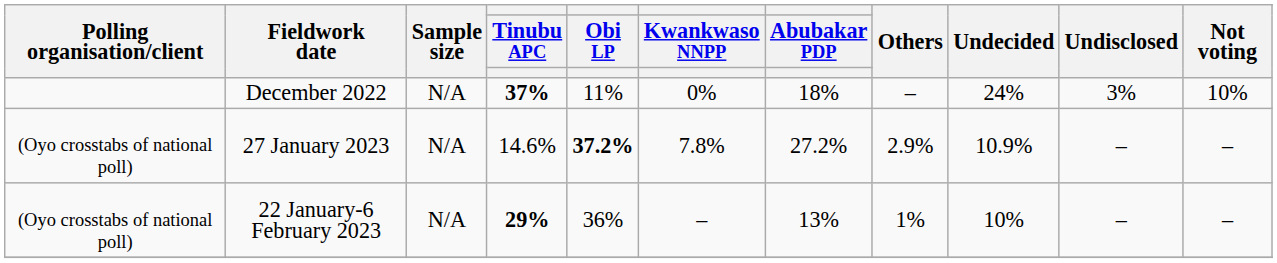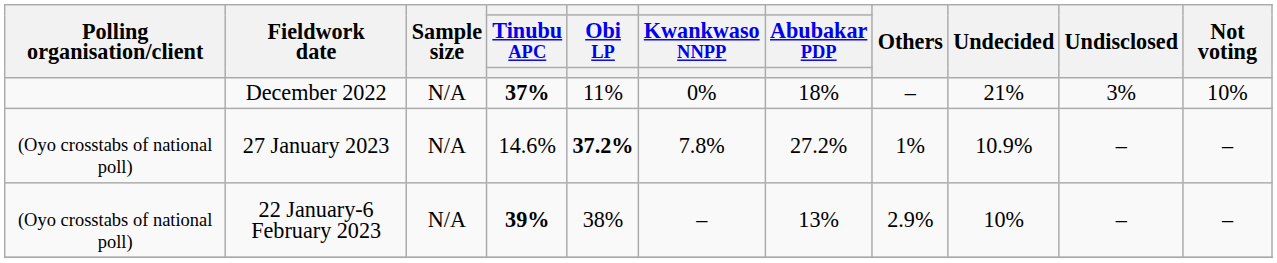(1004, 93) 24% -> (1004, 93) 21%
(910, 145) 2.9% -> (910, 145) 1%
(527, 220) 29% -> (527, 220) 39%
(603, 220) 36% -> (603, 220) 38%
(910, 220) 1% -> (910, 220) 2.9%
